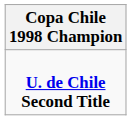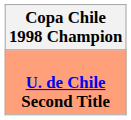(66, 91) no background -> (66, 91) lightsalmon background
